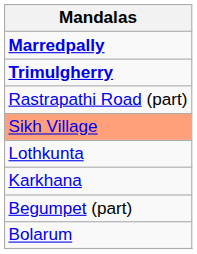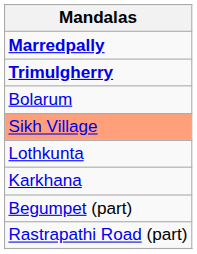(98, 99) Rastrapathi Road (part) -> (40, 99) Bolarum
(40, 235) Bolarum -> (98, 235) Rastrapathi Road (part)
